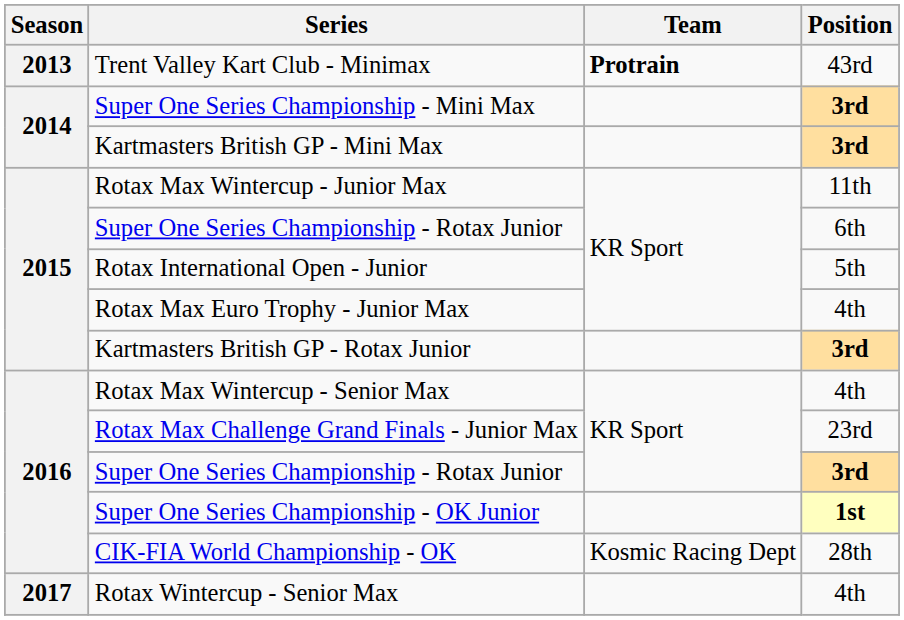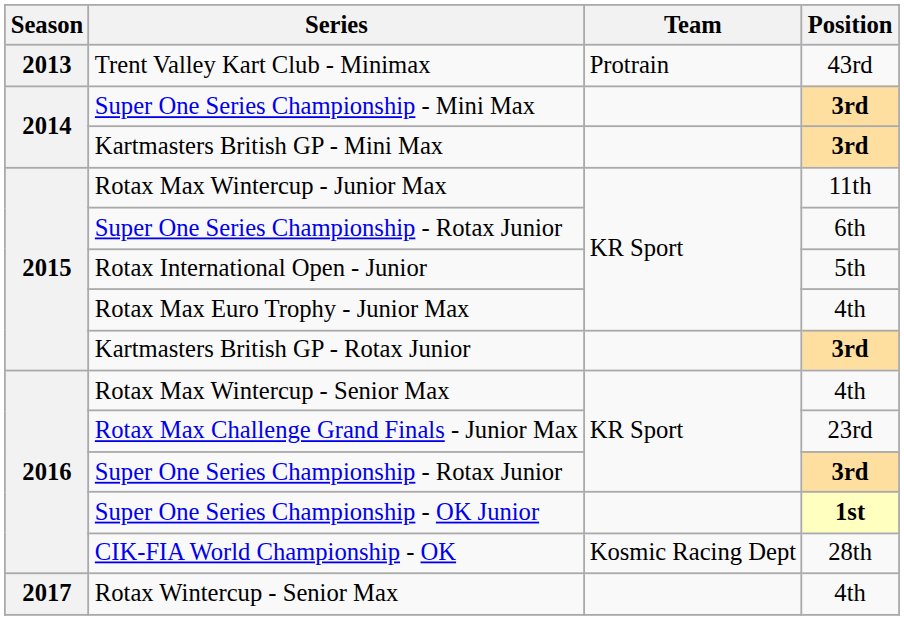(635, 65) bold -> (629, 65) normal
